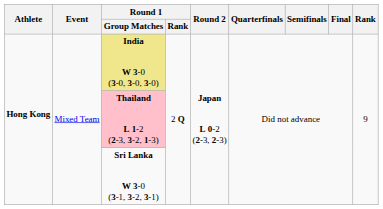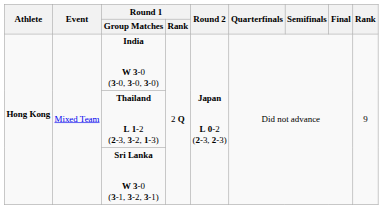(133, 62) khaki background -> (133, 62) no background
(133, 119) pink background -> (133, 119) no background
